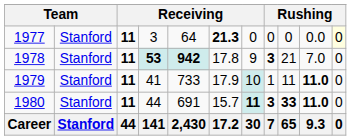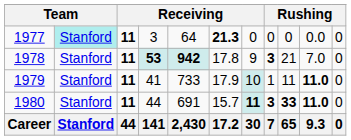(86, 37) no background -> (86, 37) paleturquoise background
(339, 37) lightyellow background -> (339, 37) no background
